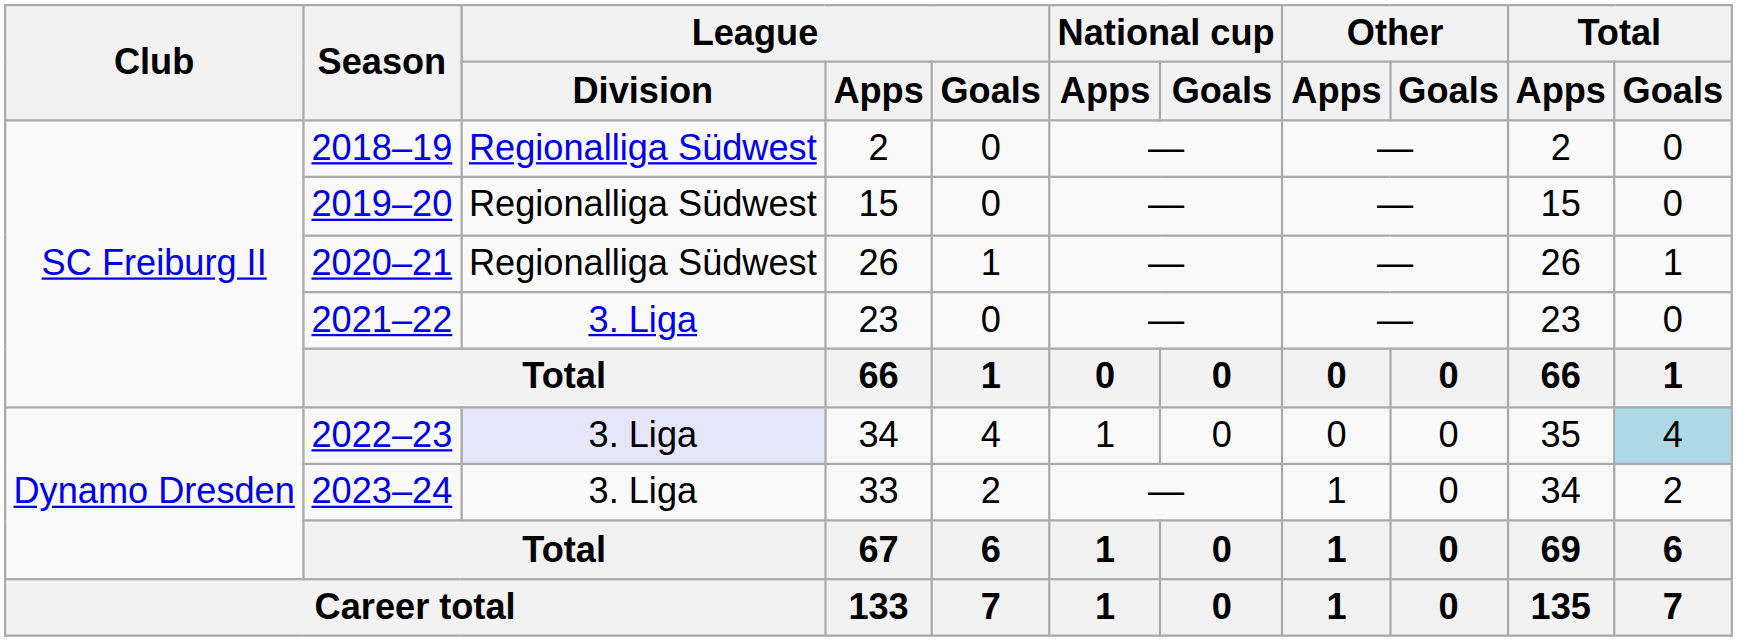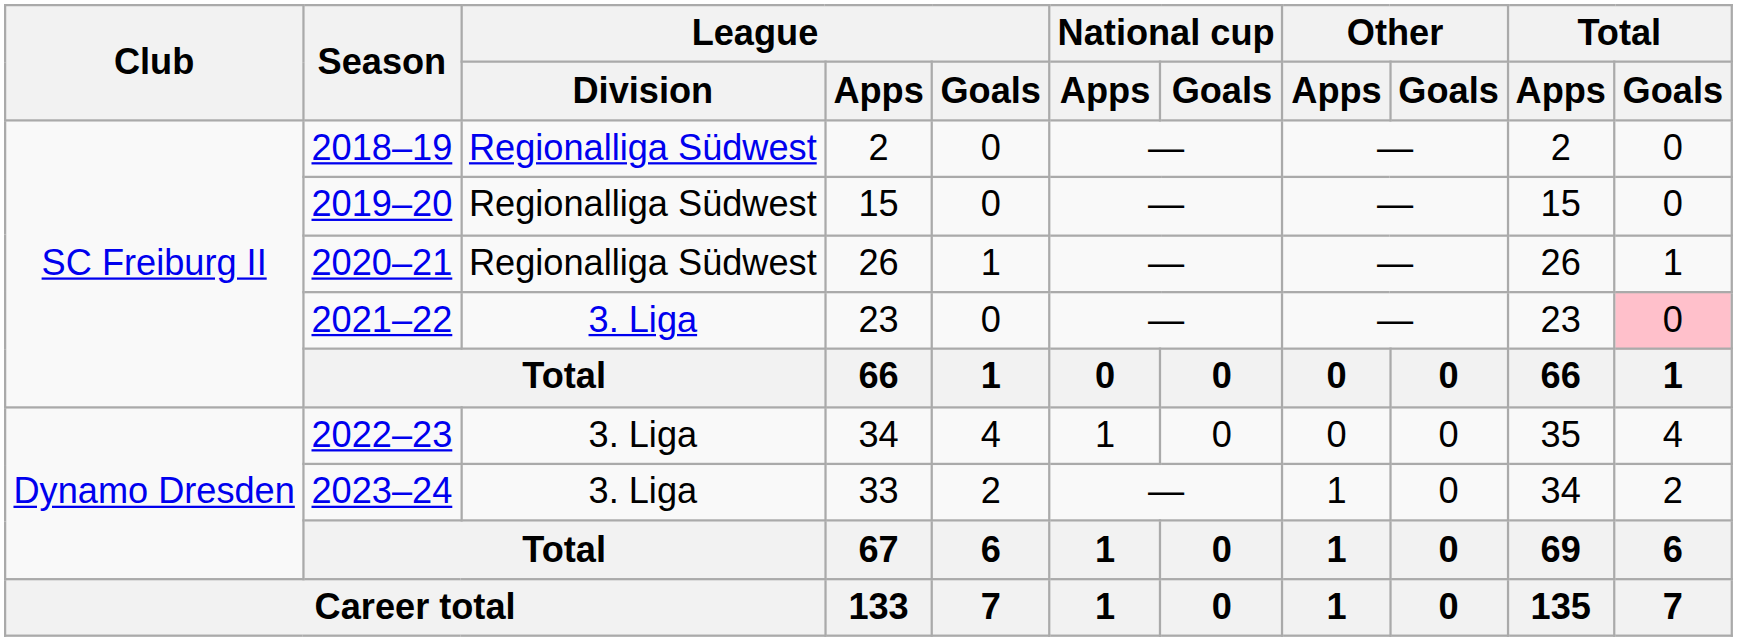(1673, 319) no background -> (1673, 319) pink background
(643, 434) lavender background -> (643, 434) no background
(1673, 434) lightblue background -> (1673, 434) no background
